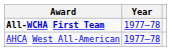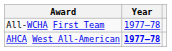(55, 25) bold -> (55, 25) normal
(142, 39) normal -> (142, 39) bold
